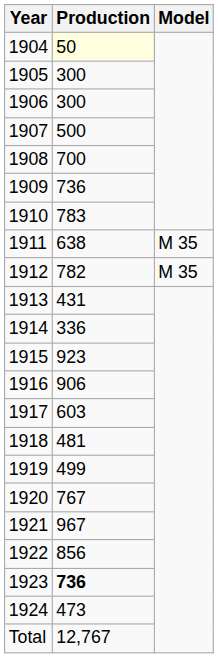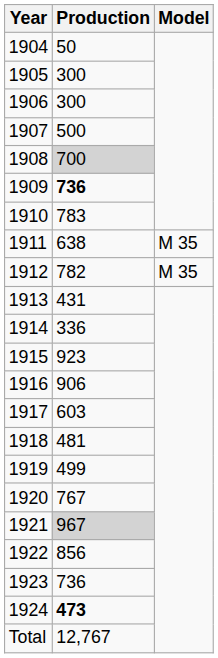(66, 46) lightyellow background -> (66, 46) no background
(71, 159) no background -> (71, 159) lightgrey background
(71, 187) normal -> (71, 187) bold
(71, 525) no background -> (71, 525) lightgrey background
(71, 581) bold -> (71, 581) normal
(71, 610) normal -> (71, 610) bold
